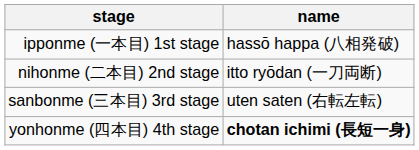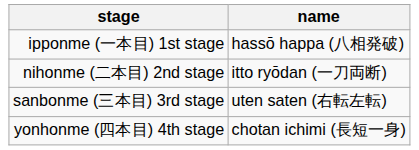(319, 129) bold -> (319, 129) normal
